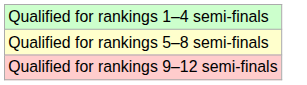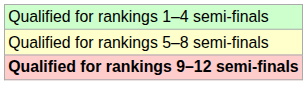(143, 67) normal -> (153, 67) bold
